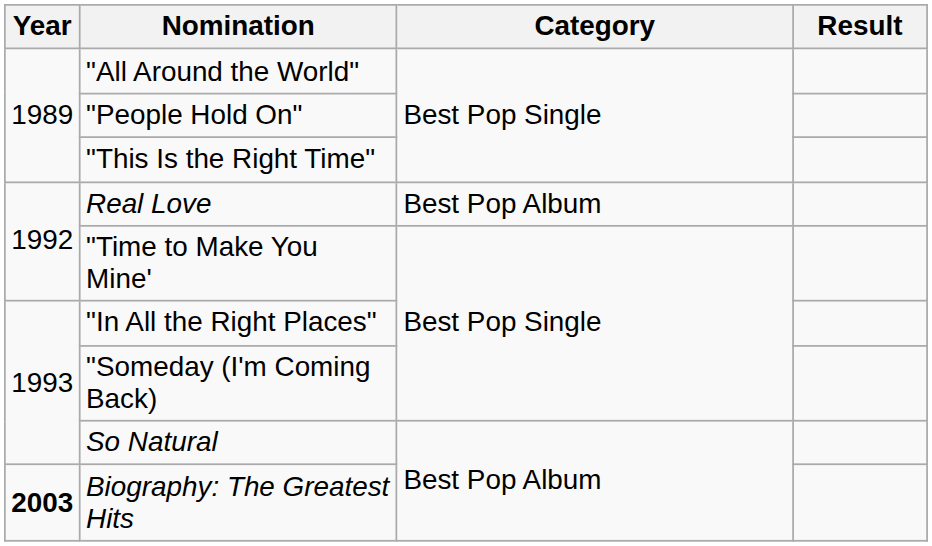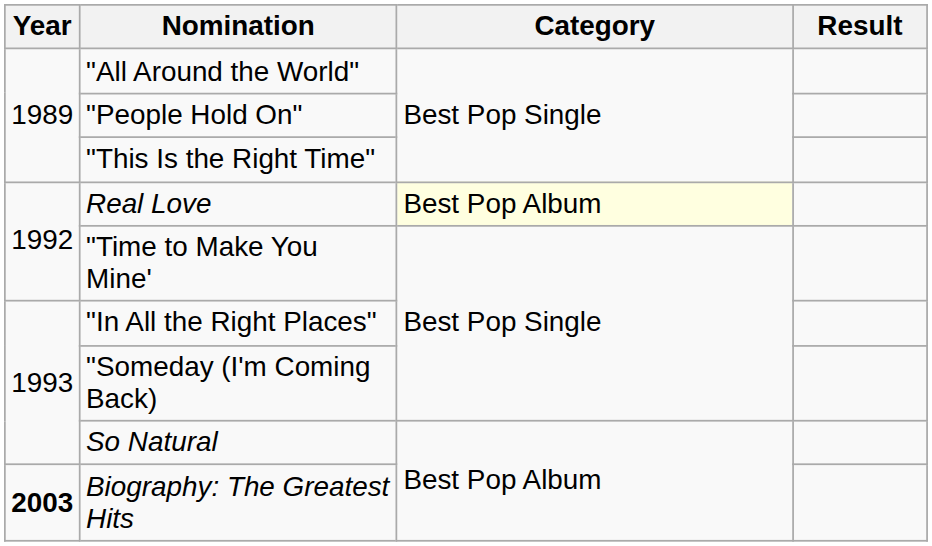(502, 203) no background -> (502, 203) lightyellow background
